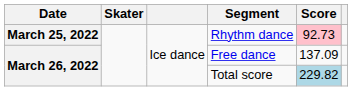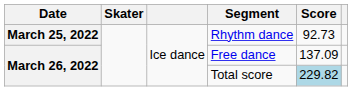(319, 34) pink background -> (319, 34) no background
